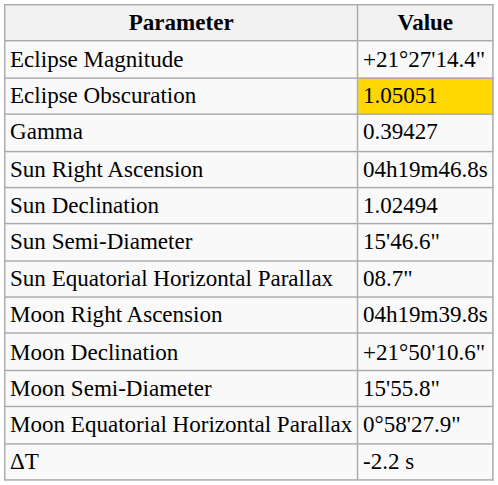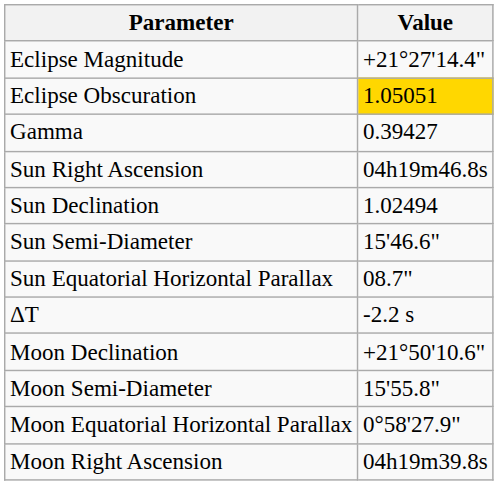rows swapped: (116, 315) <-> (24, 461)
